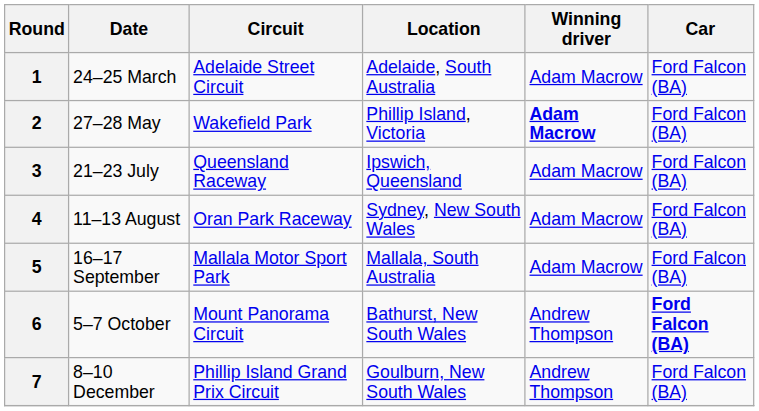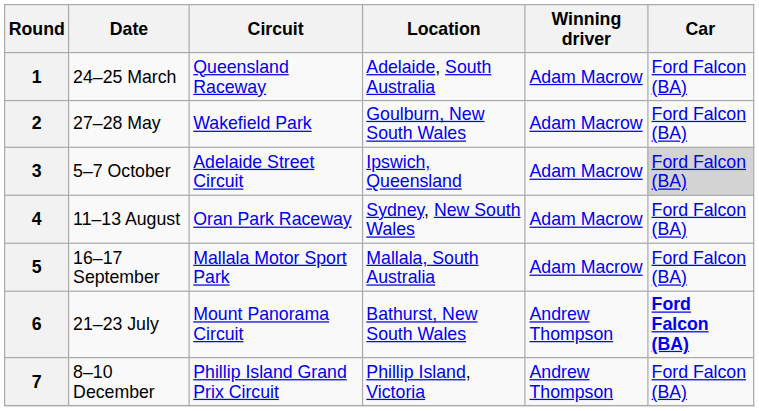(254, 76) Adelaide Street Circuit -> (241, 76) Queensland Raceway
(419, 124) Phillip Island, Victoria -> (425, 124) Goulburn, New South Wales
(562, 124) bold -> (586, 124) normal
(116, 172) 21–23 July -> (122, 172) 5–7 October
(241, 172) Queensland Raceway -> (254, 172) Adelaide Street Circuit
(699, 172) no background -> (699, 172) lightgrey background
(122, 325) 5–7 October -> (116, 325) 21–23 July
(425, 382) Goulburn, New South Wales -> (419, 382) Phillip Island, Victoria
